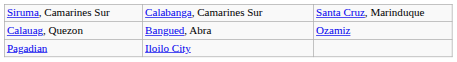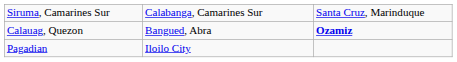(333, 30) normal -> (334, 30) bold
